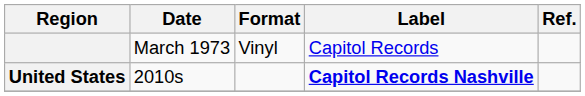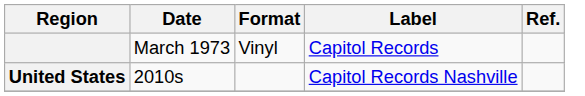(421, 76) bold -> (413, 76) normal
